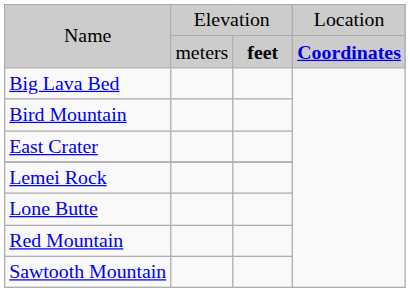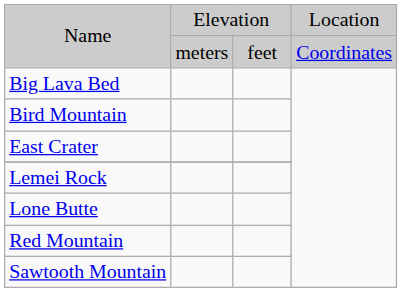(263, 51) bold -> (262, 51) normal
(349, 51) bold -> (344, 51) normal
